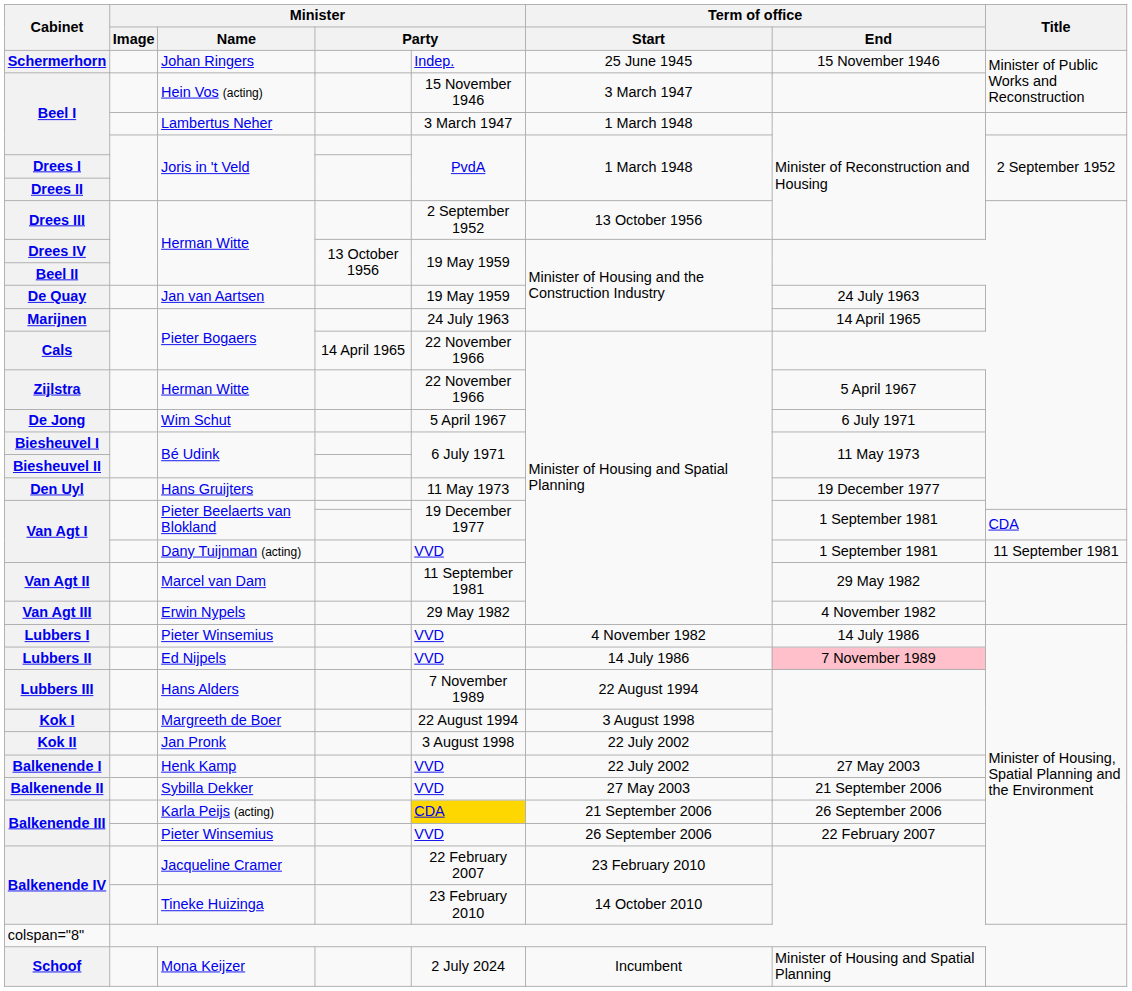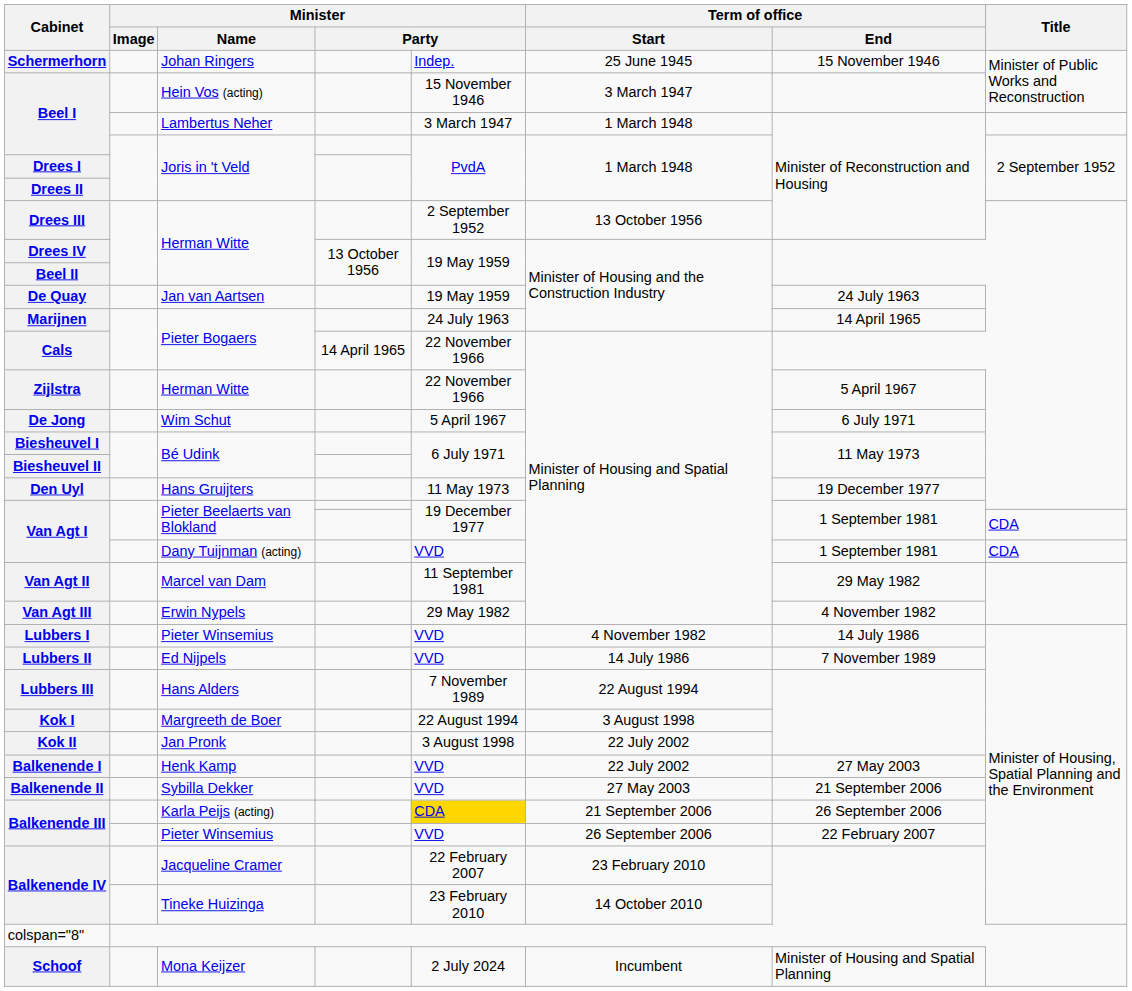(1056, 550) 11 September 1981 -> (1004, 550) CDA
(878, 658) pink background -> (878, 658) no background
